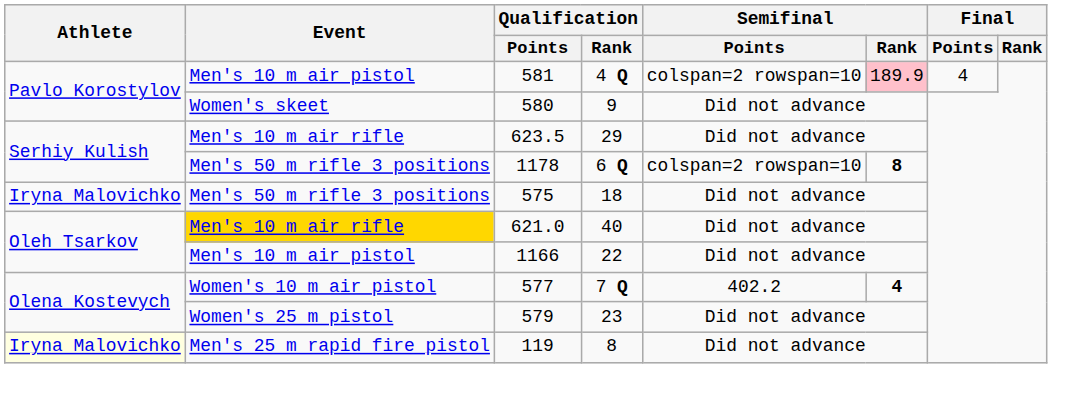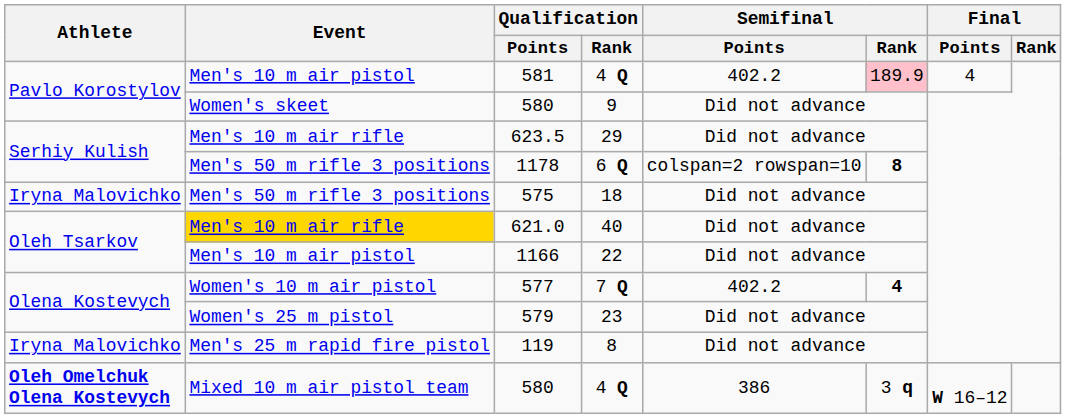(754, 76) colspan=2 rowspan=10 -> (754, 76) 402.2
(95, 347) lightyellow background -> (95, 347) no background
+ row: (538, 388)
